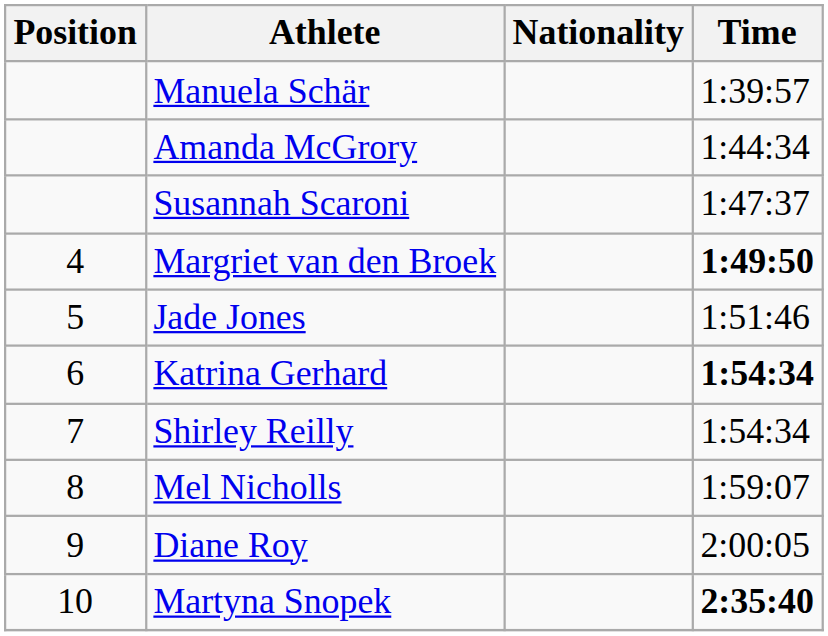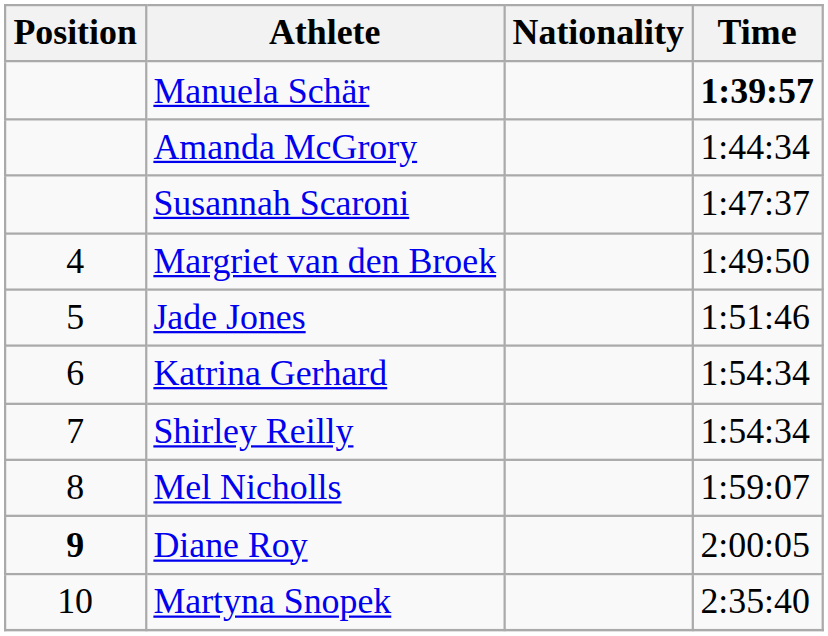(755, 89) normal -> (757, 89) bold
(757, 260) bold -> (755, 260) normal
(757, 373) bold -> (755, 373) normal
(75, 544) normal -> (75, 544) bold
(757, 601) bold -> (755, 601) normal
